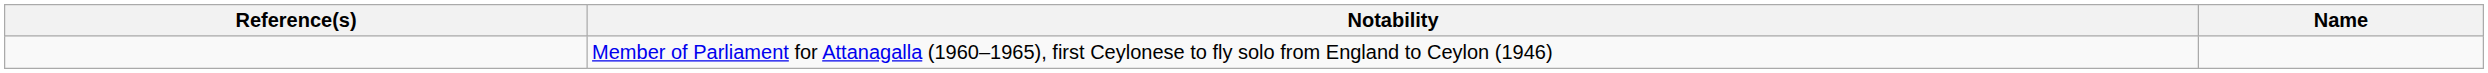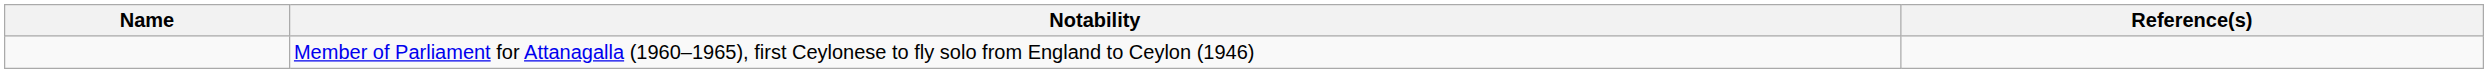columns swapped: (2341, 20) <-> (296, 20)
